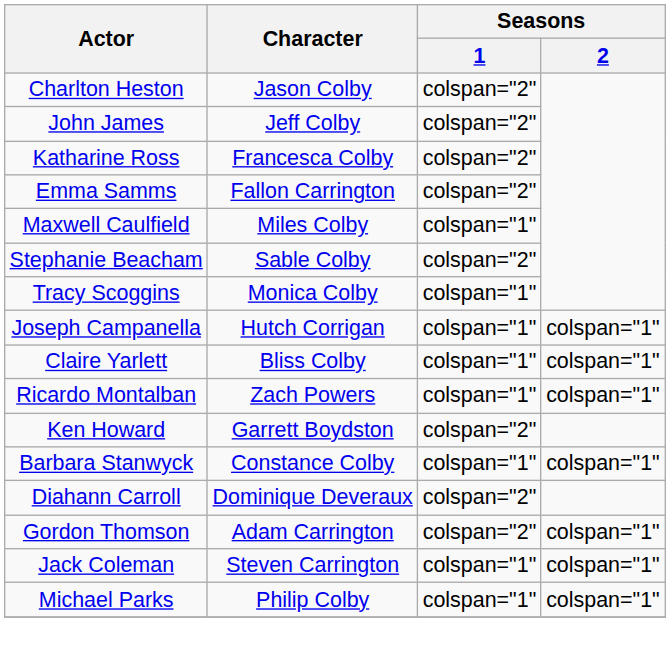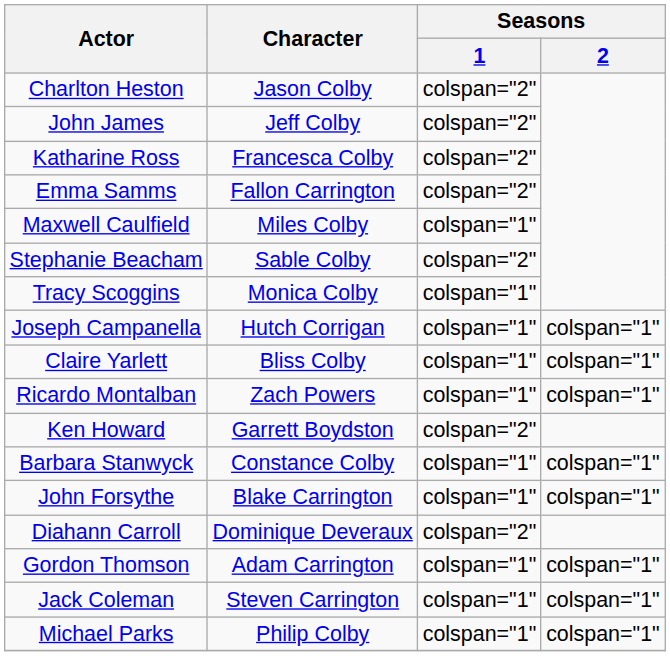+ row: (106, 497)
(479, 531) colspan="2" -> (479, 565) colspan="1"
